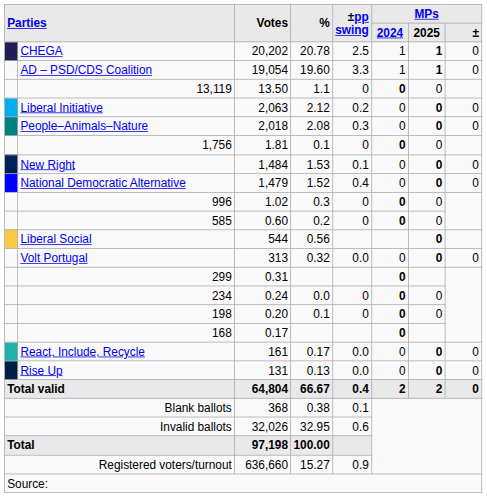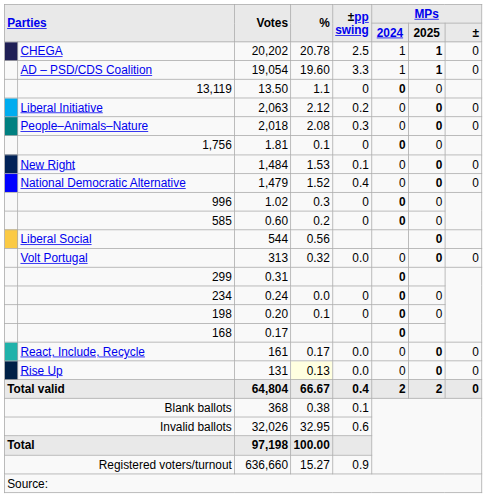(318, 371) no background -> (318, 371) lightyellow background
